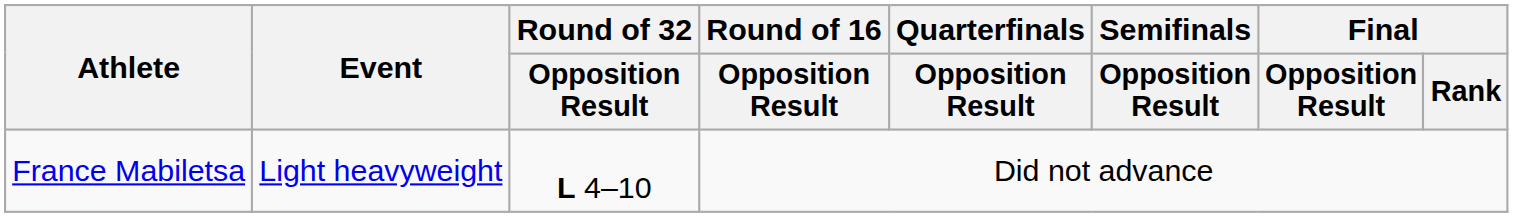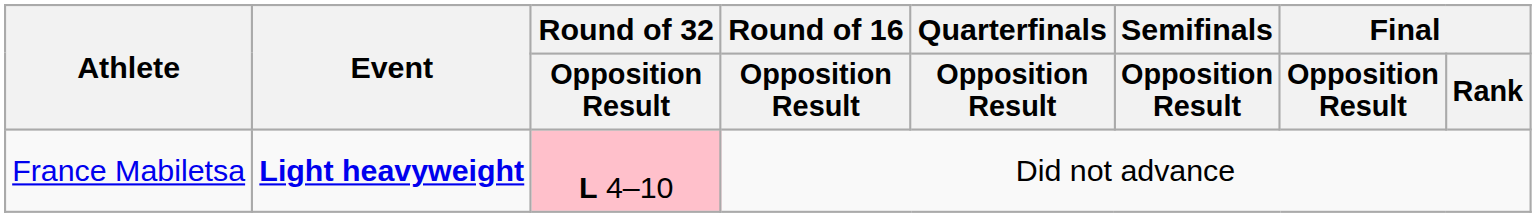(381, 171) normal -> (392, 171) bold
(604, 188) no background -> (626, 188) pink background
